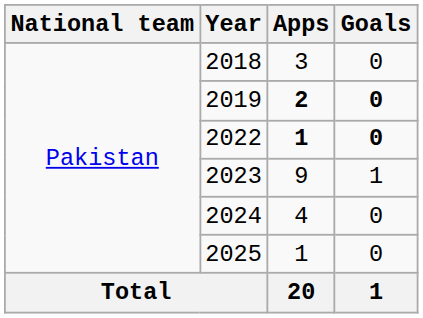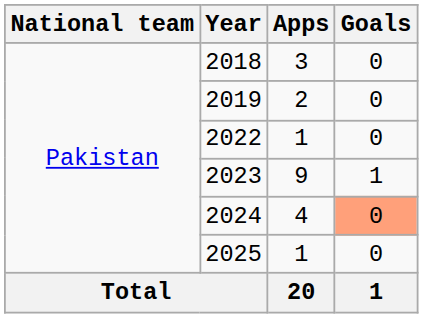(301, 101) bold -> (301, 101) normal
(376, 101) bold -> (376, 101) normal
(301, 139) bold -> (301, 139) normal
(376, 139) bold -> (376, 139) normal
(376, 216) no background -> (376, 216) lightsalmon background
